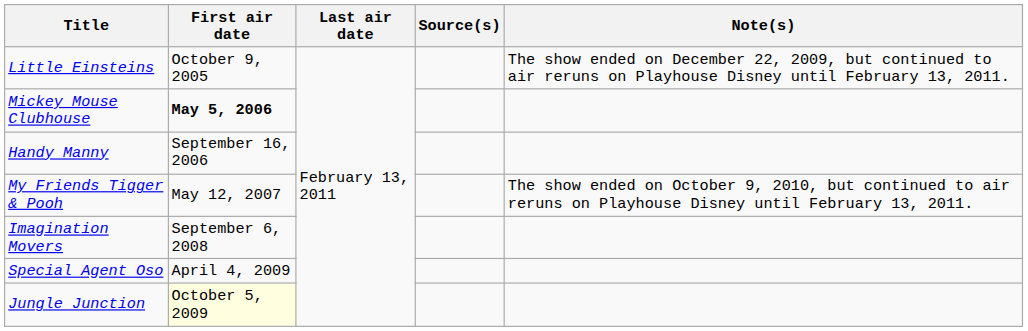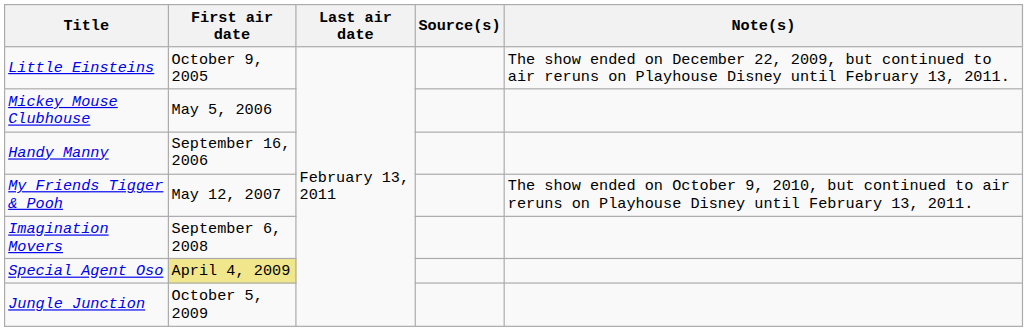(222, 110) bold -> (222, 110) normal
(231, 271) no background -> (231, 271) khaki background
(217, 305) lightyellow background -> (217, 305) no background
